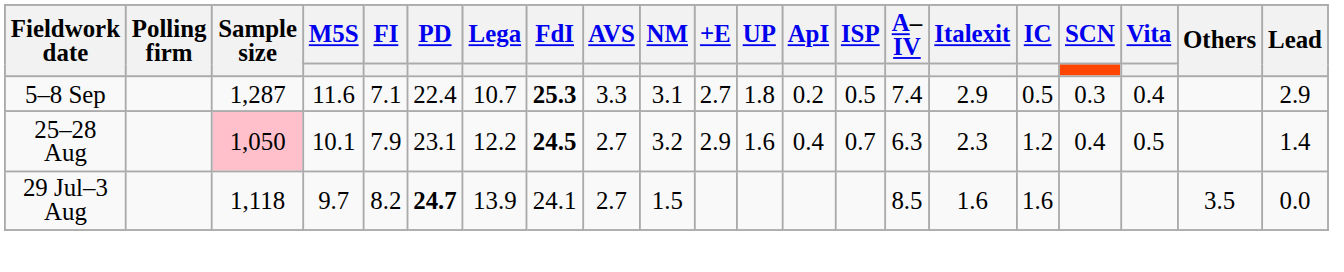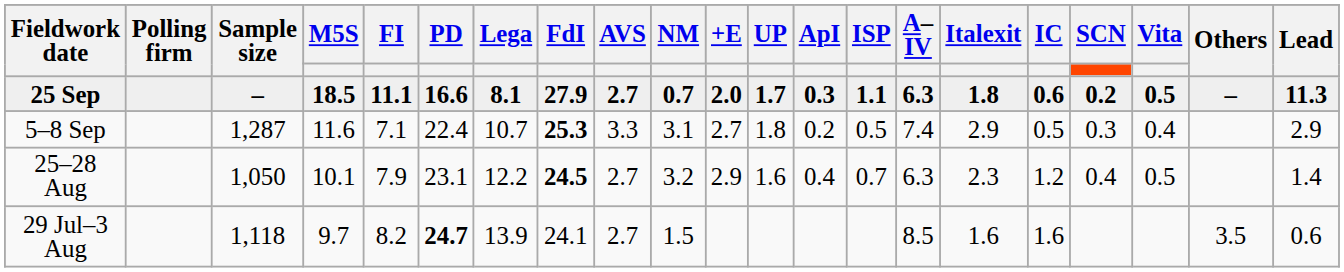+ row: (65, 93)
(258, 141) pink background -> (258, 176) no background
(1295, 200) 0.0 -> (1306, 236) 0.6
